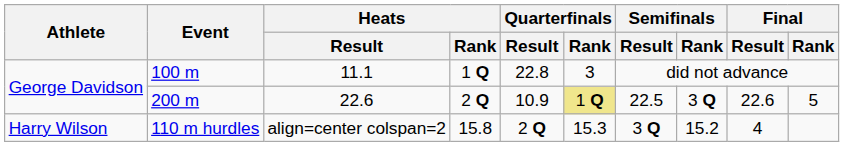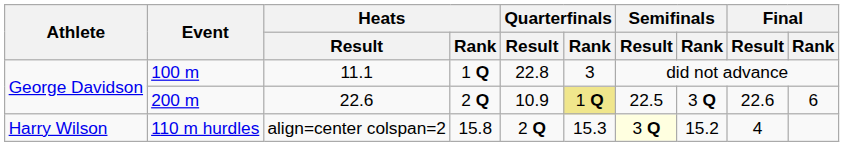(813, 101) 5 -> (813, 101) 6
(646, 128) no background -> (646, 128) lightyellow background
